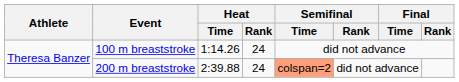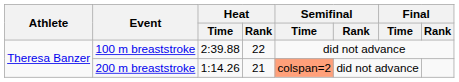(220, 50) 1:14.26 -> (220, 50) 2:39.88
(259, 50) 24 -> (259, 50) 22
(220, 68) 2:39.88 -> (220, 68) 1:14.26
(259, 68) 24 -> (259, 68) 21
